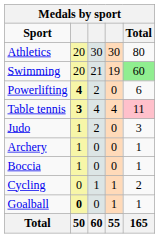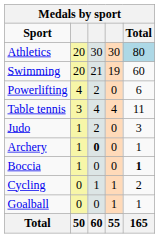(139, 52) no background -> (139, 52) lightblue background
(139, 71) lightgreen background -> (139, 71) no background
(79, 90) bold -> (79, 90) normal
(79, 109) bold -> (79, 109) normal
(139, 109) pink background -> (139, 109) no background
(97, 147) normal -> (97, 147) bold
(139, 166) normal -> (139, 166) bold
(79, 204) bold -> (79, 204) normal
